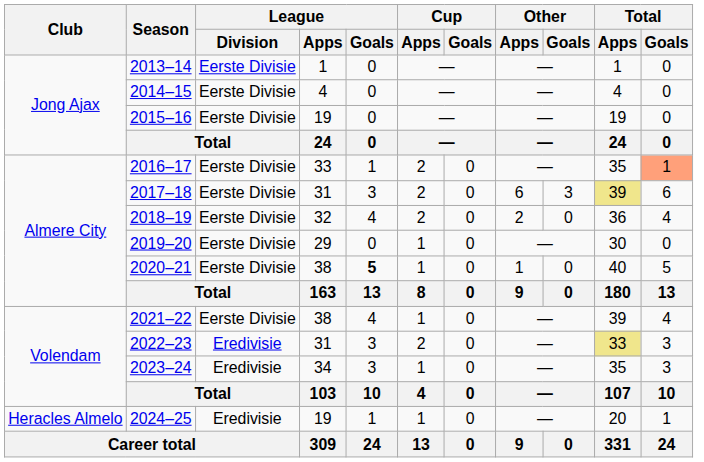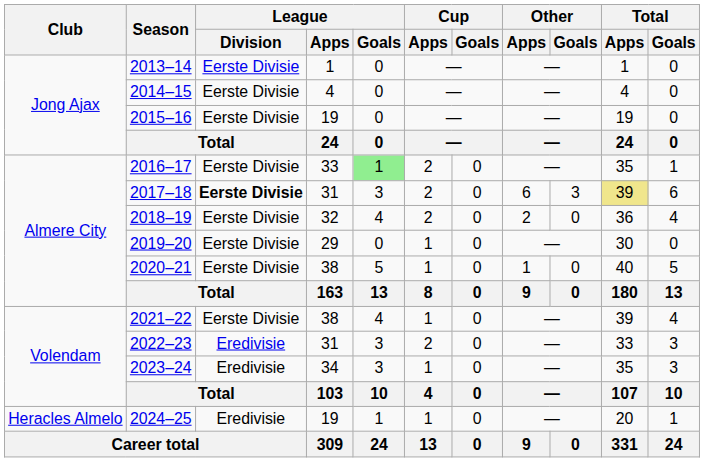(372, 167) no background -> (379, 167) lightgreen background
(667, 167) lightsalmon background -> (674, 167) no background
(247, 192) normal -> (251, 192) bold
(372, 268) bold -> (379, 268) normal
(617, 343) khaki background -> (625, 343) no background
